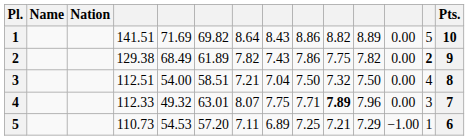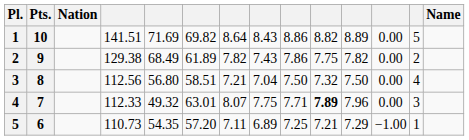columns swapped: (47, 15) <-> (450, 15)
(429, 59) bold -> (416, 59) normal
(135, 80) 112.51 -> (123, 80) 112.56
(176, 80) 54.00 -> (164, 80) 56.80
(176, 124) 54.53 -> (164, 124) 54.35
